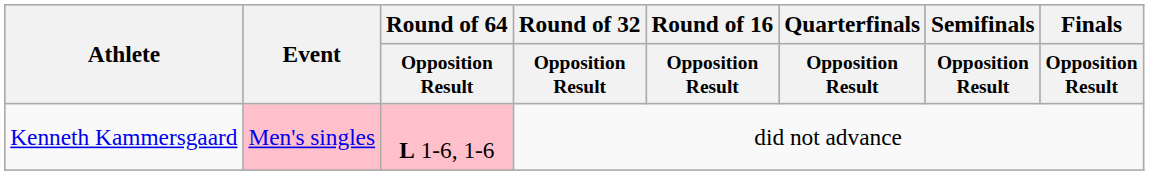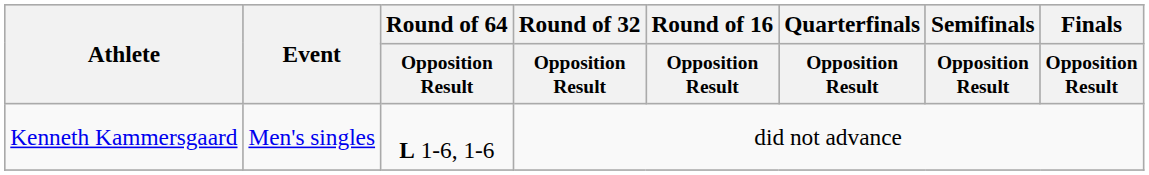(312, 137) pink background -> (312, 137) no background
(447, 150) pink background -> (447, 150) no background
